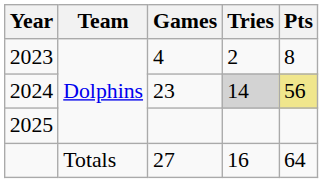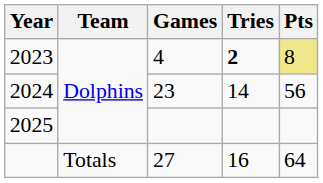(233, 56) normal -> (233, 56) bold
(289, 56) no background -> (289, 56) khaki background
(238, 90) lightgrey background -> (238, 90) no background
(295, 90) khaki background -> (295, 90) no background
